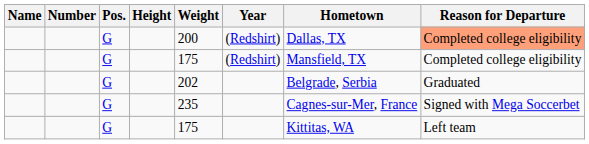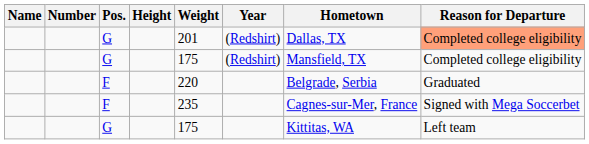(188, 38) 200 -> (188, 38) 201
(107, 83) G -> (106, 83) F
(188, 83) 202 -> (188, 83) 220
(107, 105) G -> (106, 105) F
